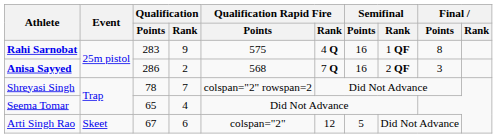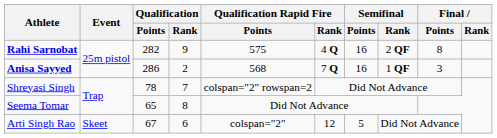(151, 50) 283 -> (151, 50) 282
(398, 50) 1 QF -> (398, 50) 2 QF
(398, 68) 2 QF -> (398, 68) 1 QF
(185, 105) 4 -> (185, 105) 8
